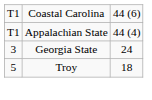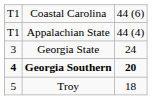+ row: (68, 67)
